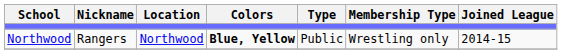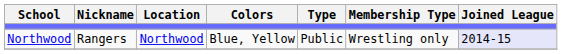(252, 39) bold -> (252, 39) normal
(486, 39) no background -> (486, 39) lavender background
